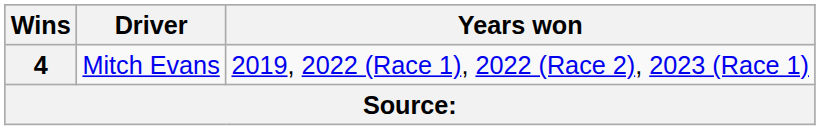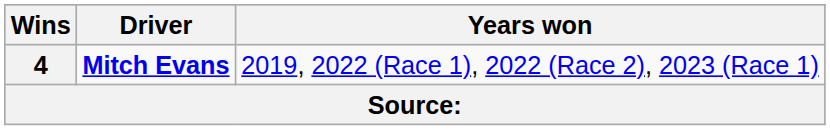(151, 65) normal -> (156, 65) bold
